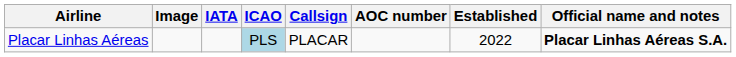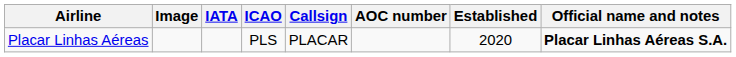(263, 39) lightblue background -> (263, 39) no background
(495, 39) 2022 -> (495, 39) 2020
